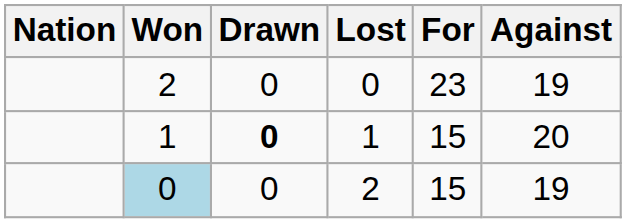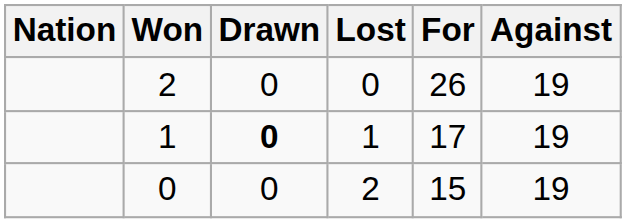(448, 83) 23 -> (448, 83) 26
(448, 136) 15 -> (448, 136) 17
(551, 136) 20 -> (551, 136) 19
(167, 189) lightblue background -> (167, 189) no background
